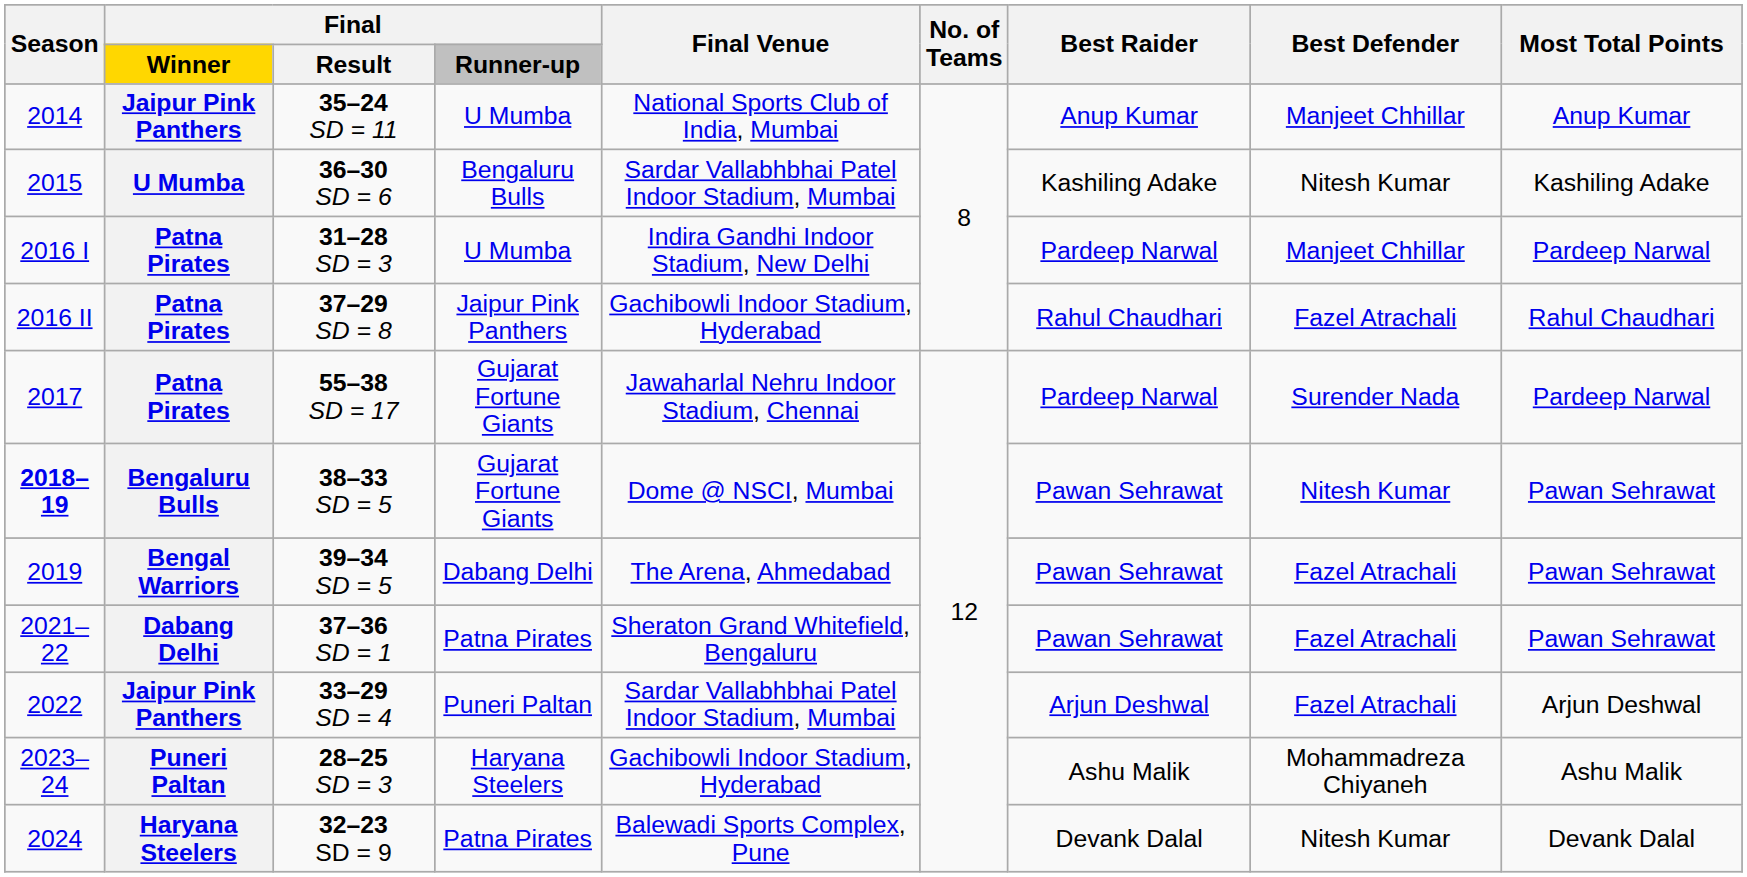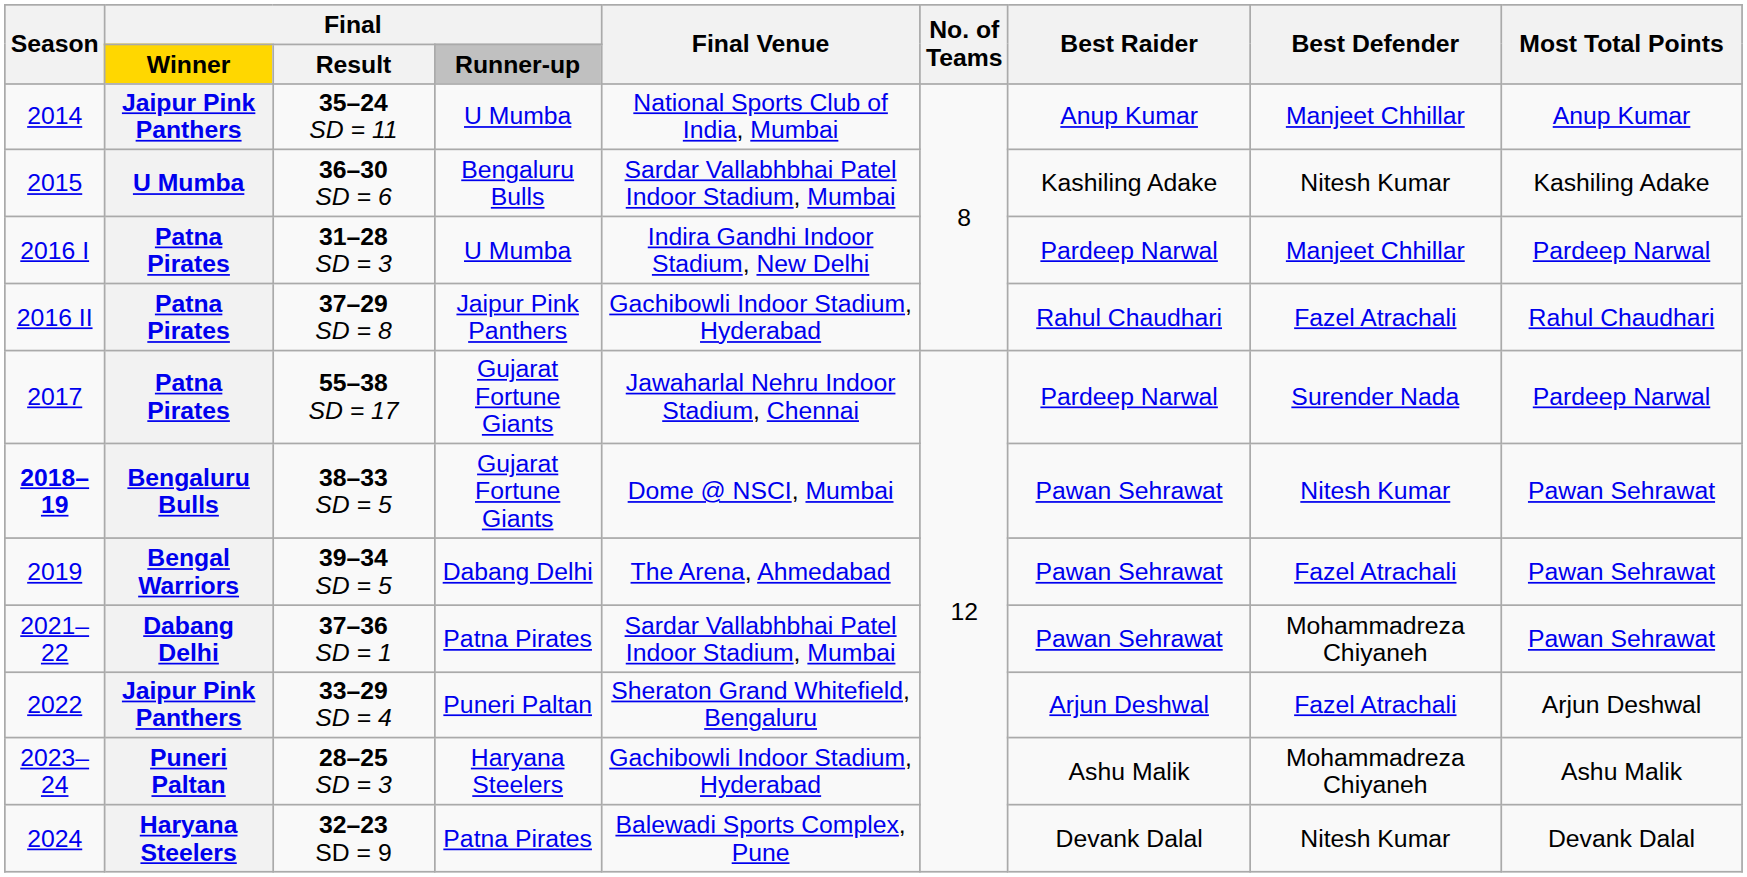(761, 638) Sheraton Grand Whitefield, Bengaluru -> (761, 638) Sardar Vallabhbhai Patel Indoor Stadium, Mumbai
(1375, 638) Fazel Atrachali -> (1375, 638) Mohammadreza Chiyaneh
(761, 705) Sardar Vallabhbhai Patel Indoor Stadium, Mumbai -> (761, 705) Sheraton Grand Whitefield, Bengaluru
